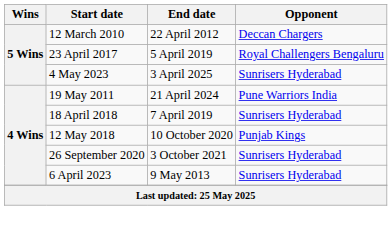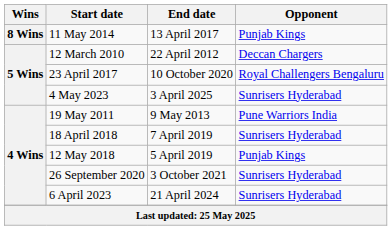+ row: (82, 35)
(181, 55) 5 April 2019 -> (192, 75) 10 October 2020
(184, 95) 21 April 2024 -> (180, 115) 9 May 2013
(192, 135) 10 October 2020 -> (181, 155) 5 April 2019
(180, 175) 9 May 2013 -> (184, 195) 21 April 2024
